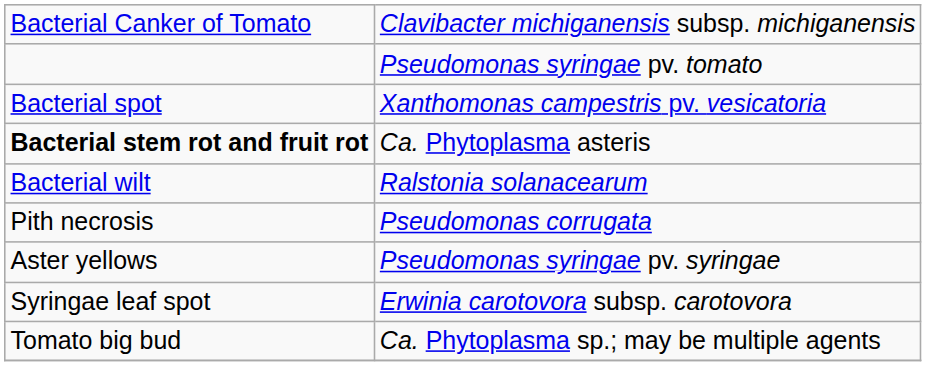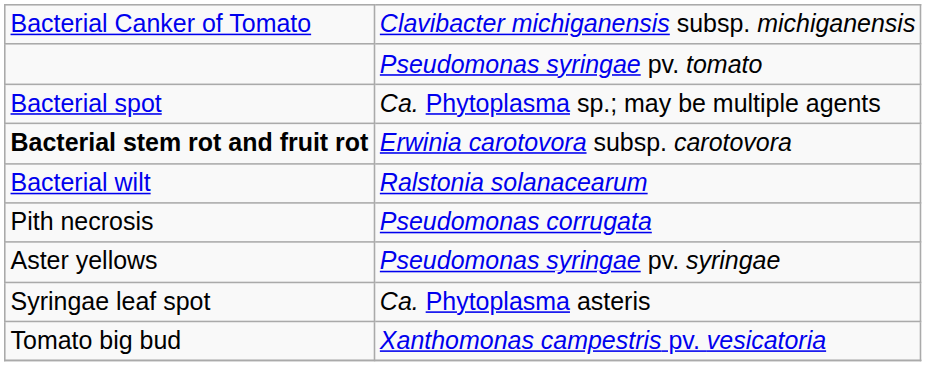(603, 103) Xanthomonas campestris pv. vesicatoria -> (630, 103) Ca. Phytoplasma sp.; may be multiple agents
(515, 143) Ca. Phytoplasma asteris -> (586, 143) Erwinia carotovora subsp. carotovora
(586, 301) Erwinia carotovora subsp. carotovora -> (515, 301) Ca. Phytoplasma asteris
(630, 340) Ca. Phytoplasma sp.; may be multiple agents -> (603, 340) Xanthomonas campestris pv. vesicatoria
